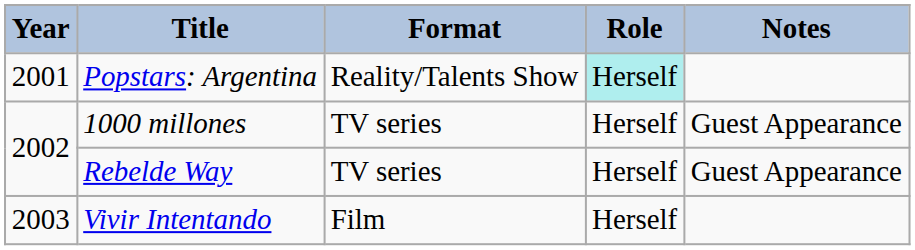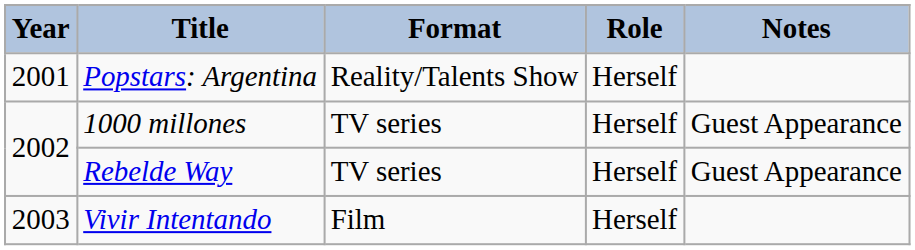(635, 76) paleturquoise background -> (635, 76) no background
